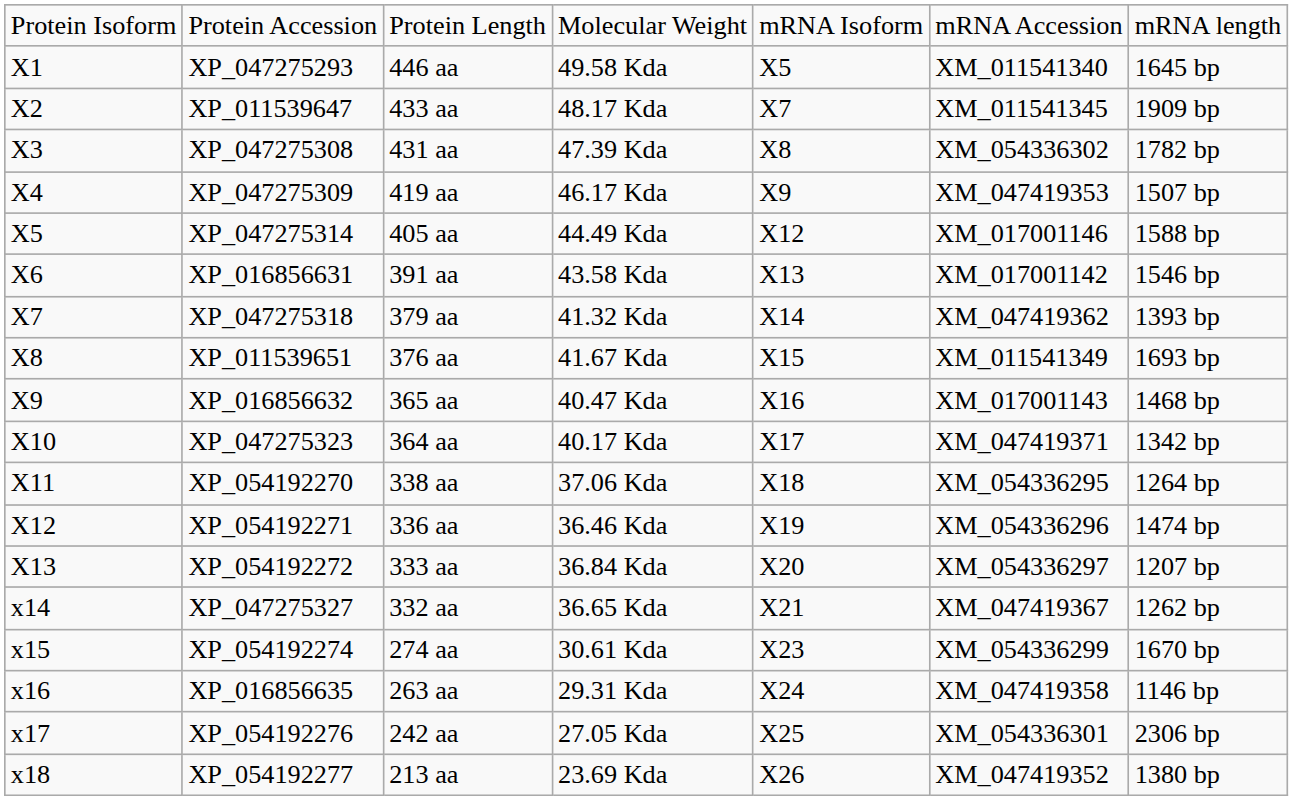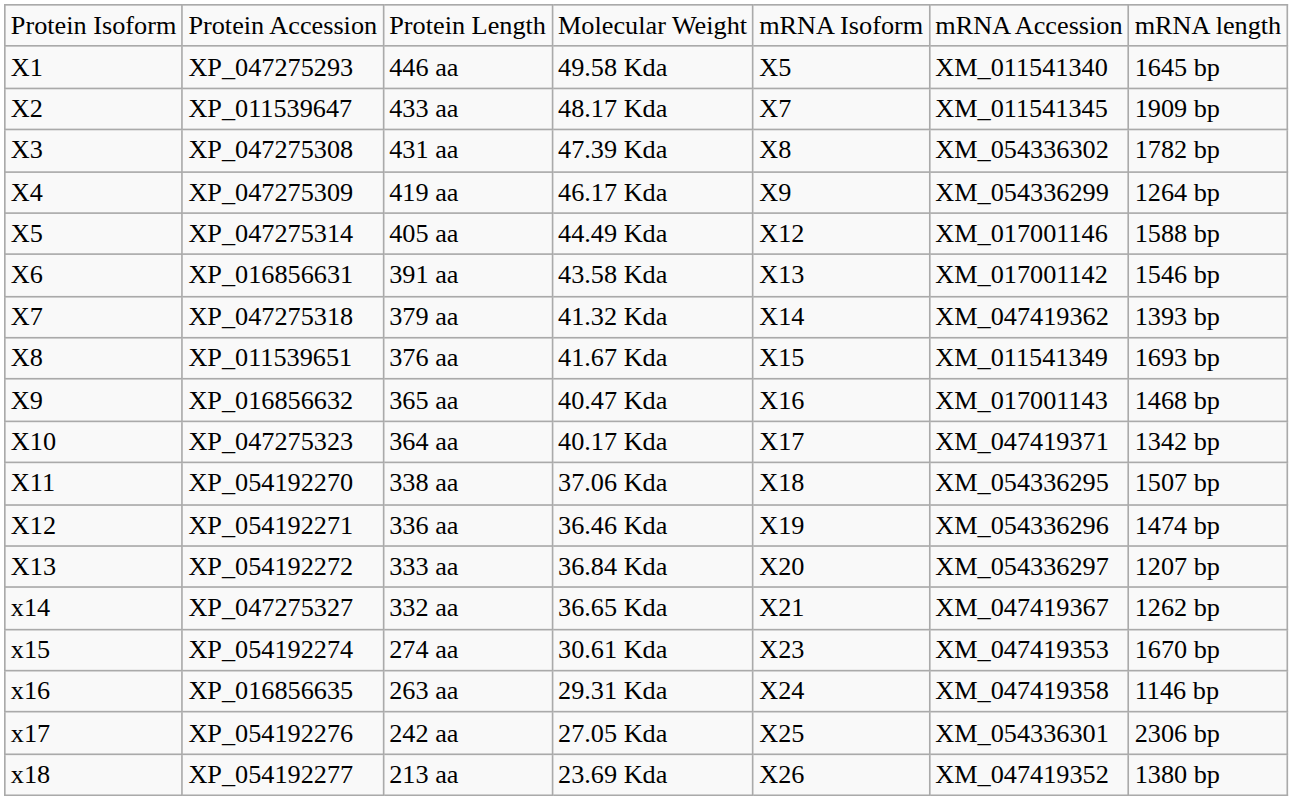(1022, 191) XM_047419353 -> (1022, 191) XM_054336299
(1177, 191) 1507 bp -> (1177, 191) 1264 bp
(1177, 483) 1264 bp -> (1177, 483) 1507 bp
(1022, 649) XM_054336299 -> (1022, 649) XM_047419353
